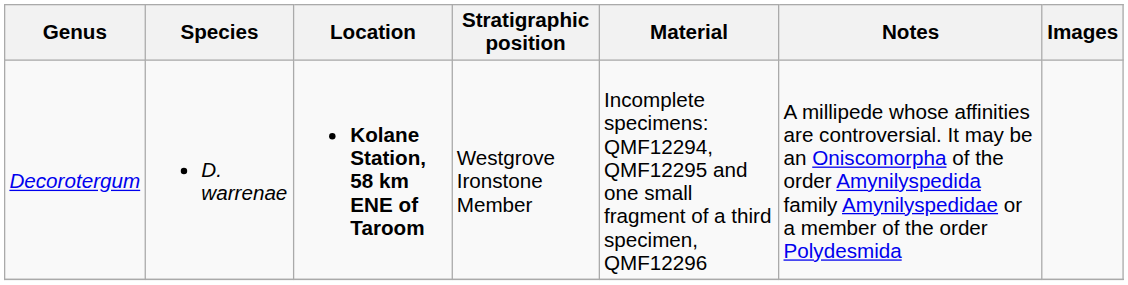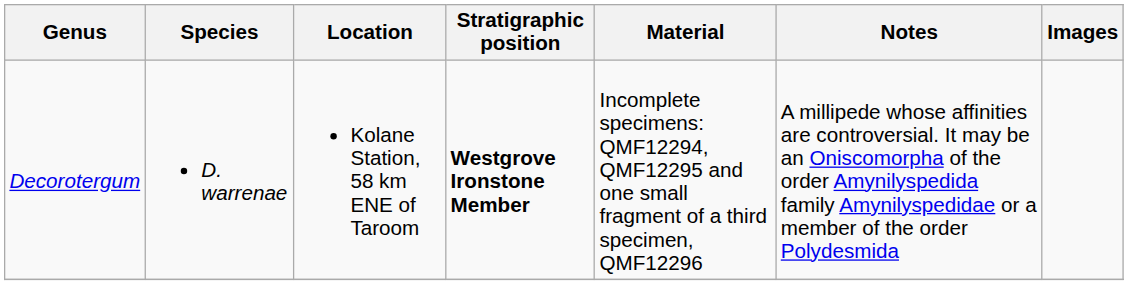(373, 181) bold -> (370, 181) normal
(506, 181) normal -> (503, 181) bold
